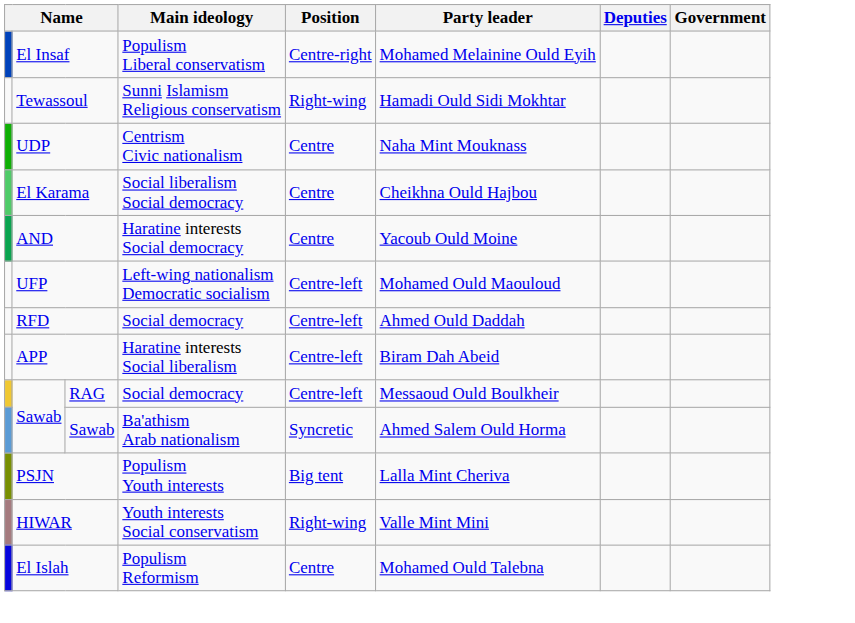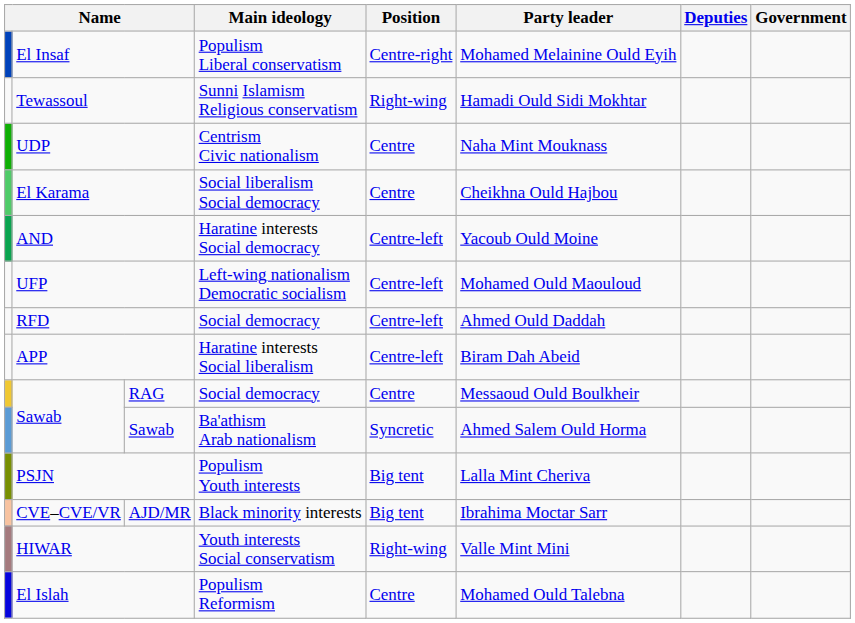(311, 238) Centre -> (406, 238) Centre-left
(326, 393) Centre-left -> (392, 393) Centre
+ row: (160, 512)
